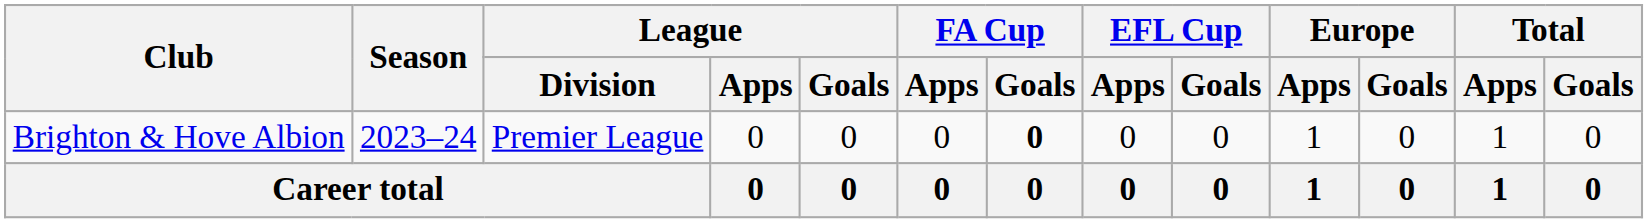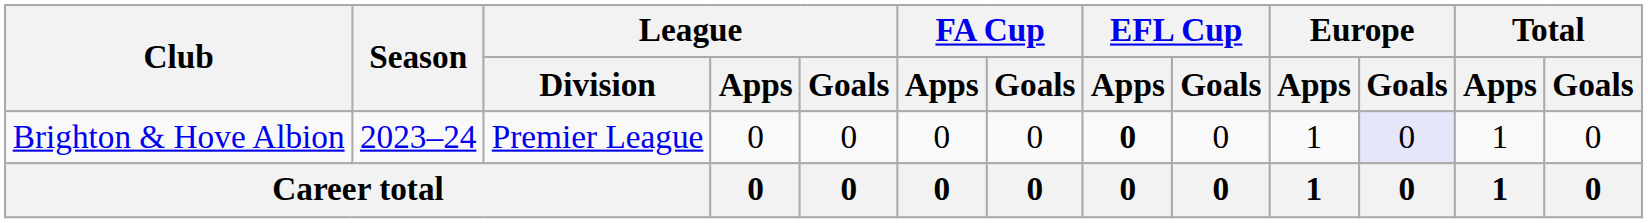(1035, 136) bold -> (1035, 136) normal
(1128, 136) normal -> (1128, 136) bold
(1407, 136) no background -> (1407, 136) lavender background
